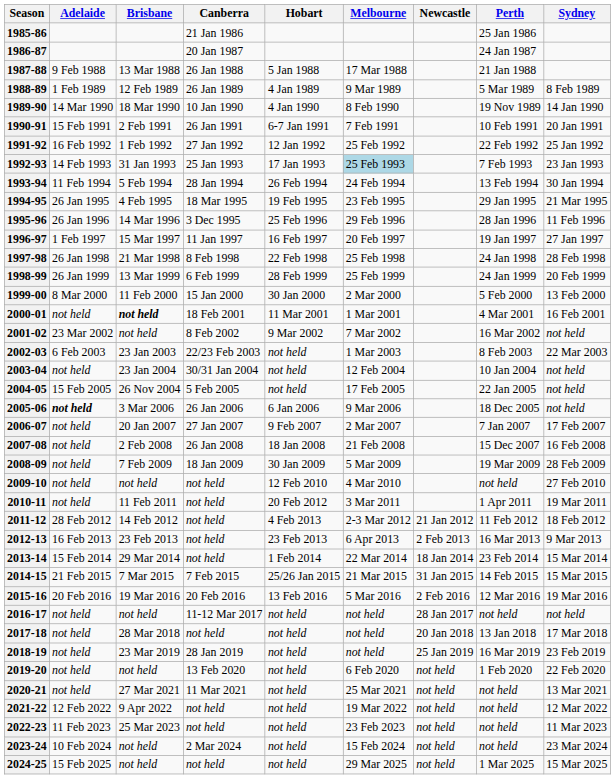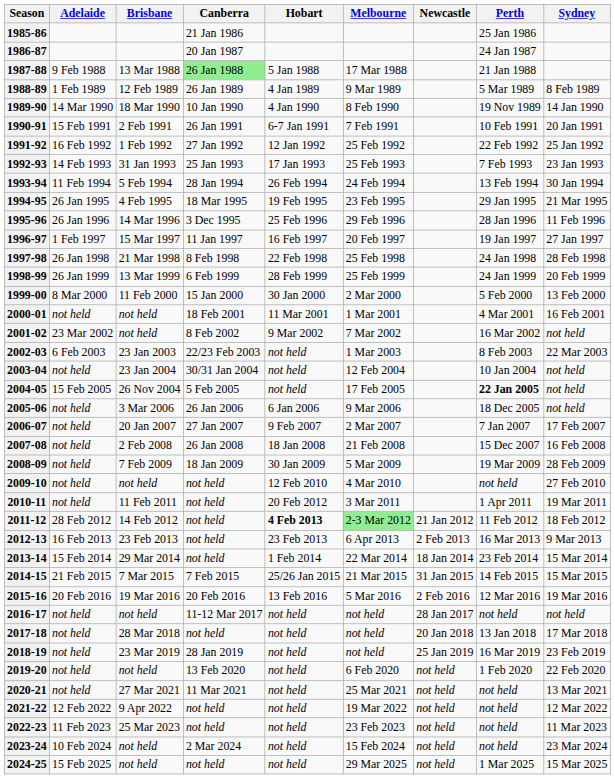(215, 70) no background -> (215, 70) lightgreen background
(375, 164) lightblue background -> (375, 164) no background
(139, 314) bold -> (138, 314) normal
(508, 389) normal -> (509, 389) bold
(72, 408) bold -> (71, 408) normal
(295, 520) normal -> (295, 520) bold
(378, 520) no background -> (378, 520) lightgreen background
